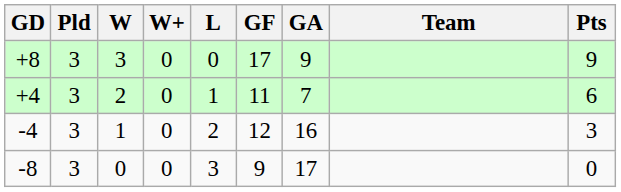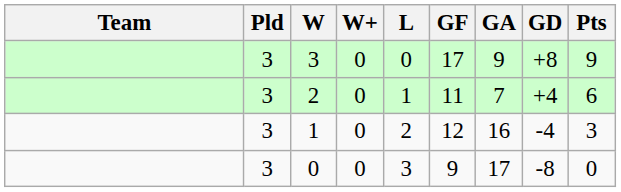columns swapped: (449, 22) <-> (28, 22)
